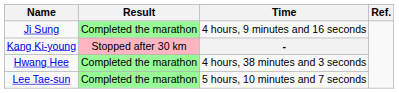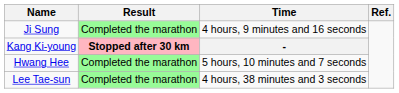(139, 46) normal -> (139, 46) bold
(284, 63) 4 hours, 38 minutes and 3 seconds -> (284, 63) 5 hours, 10 minutes and 7 seconds
(284, 79) 5 hours, 10 minutes and 7 seconds -> (284, 79) 4 hours, 38 minutes and 3 seconds
